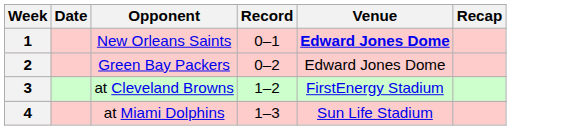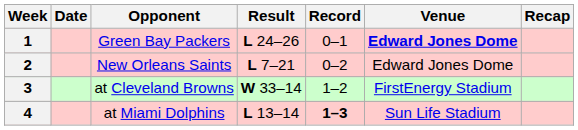+ column: (271, 16)
(164, 40) New Orleans Saints -> (164, 40) Green Bay Packers
(164, 64) Green Bay Packers -> (164, 64) New Orleans Saints
(267, 112) normal -> (335, 112) bold
